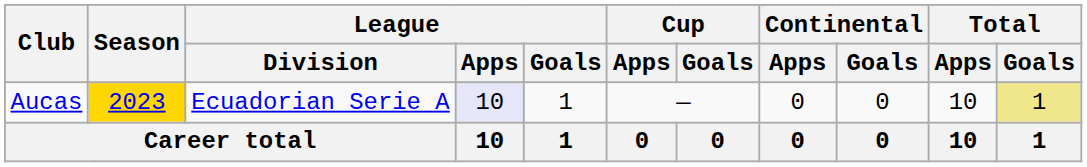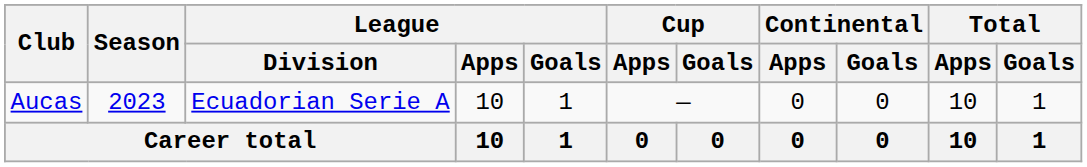(137, 102) gold background -> (137, 102) no background
(490, 102) lavender background -> (490, 102) no background
(1039, 102) khaki background -> (1039, 102) no background
